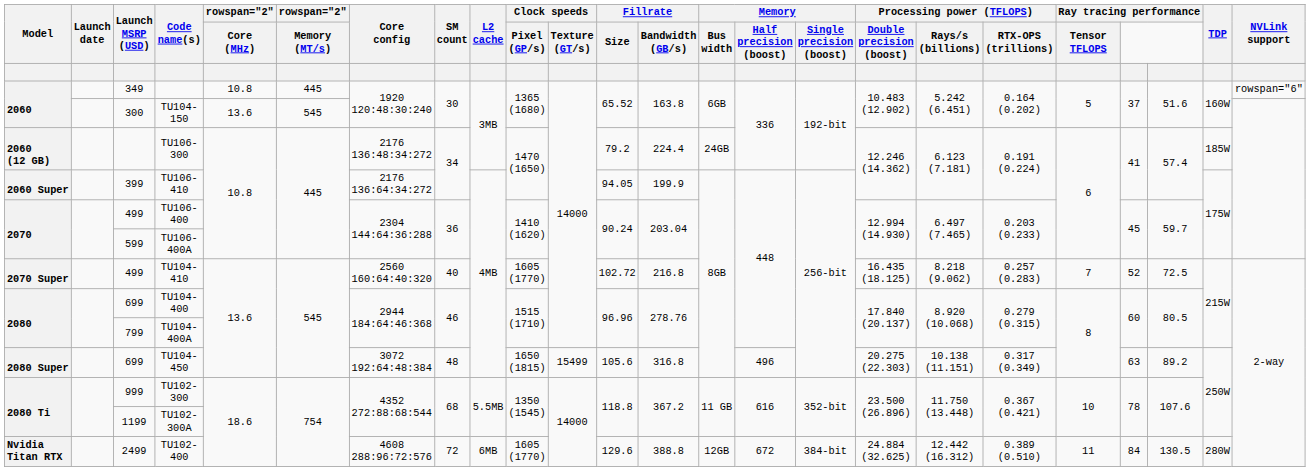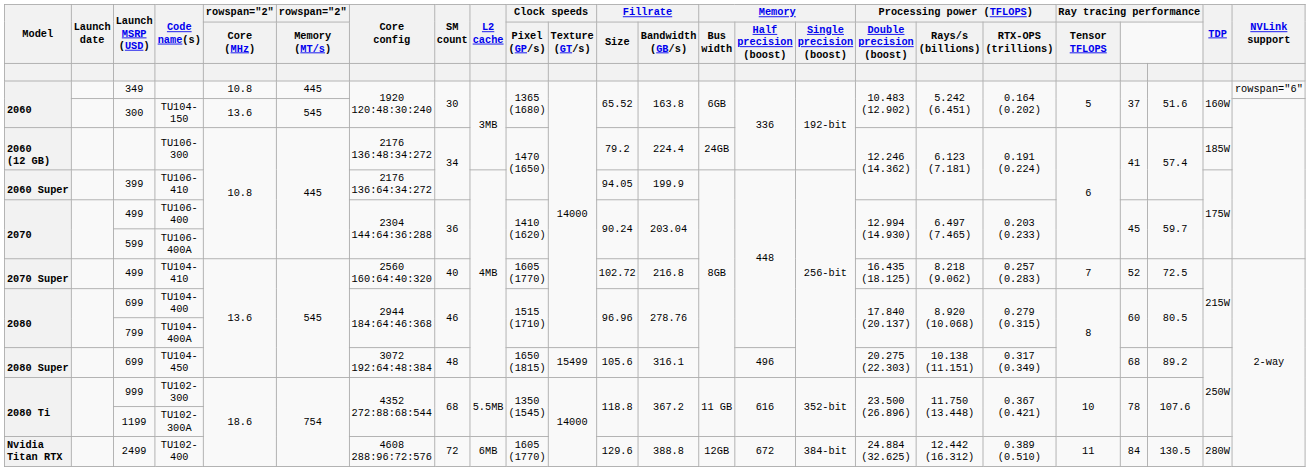(669, 362) 316.8 -> (669, 362) 316.1
(1134, 362) 63 -> (1134, 362) 68
